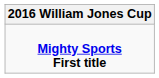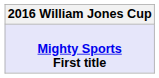(80, 55) no background -> (80, 55) lavender background
